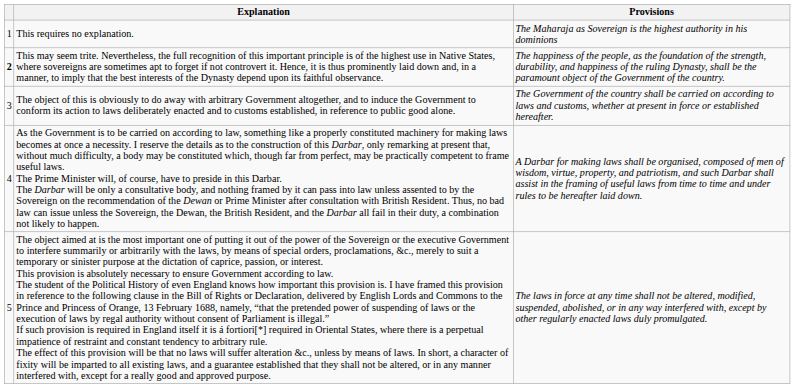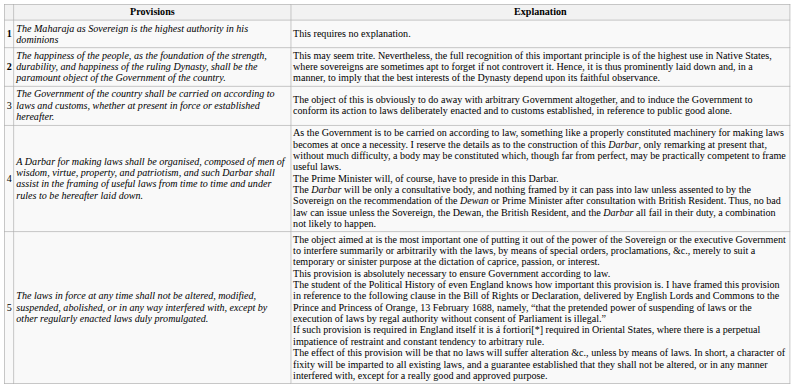columns swapped: (652, 12) <-> (264, 12)
(9, 34) normal -> (9, 34) bold
